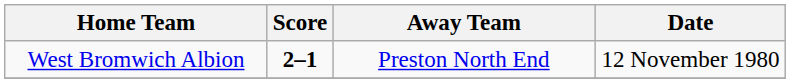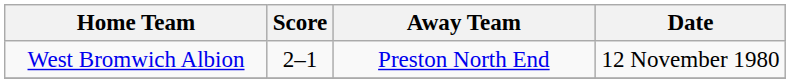(300, 59) bold -> (300, 59) normal
